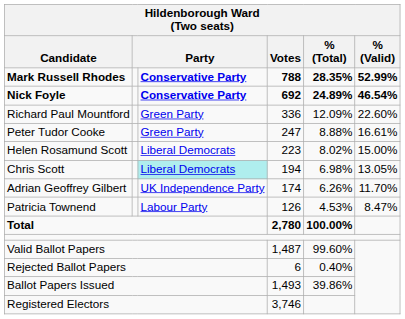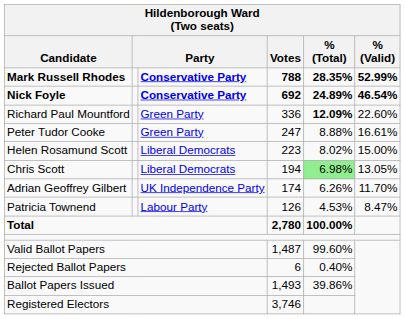(333, 114) normal -> (333, 114) bold
(188, 169) paleturquoise background -> (188, 169) no background
(336, 169) no background -> (336, 169) lightgreen background
